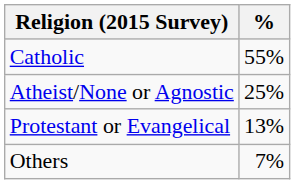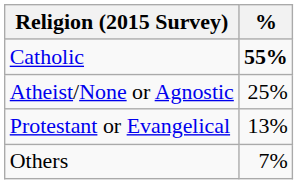(264, 56) normal -> (266, 56) bold
